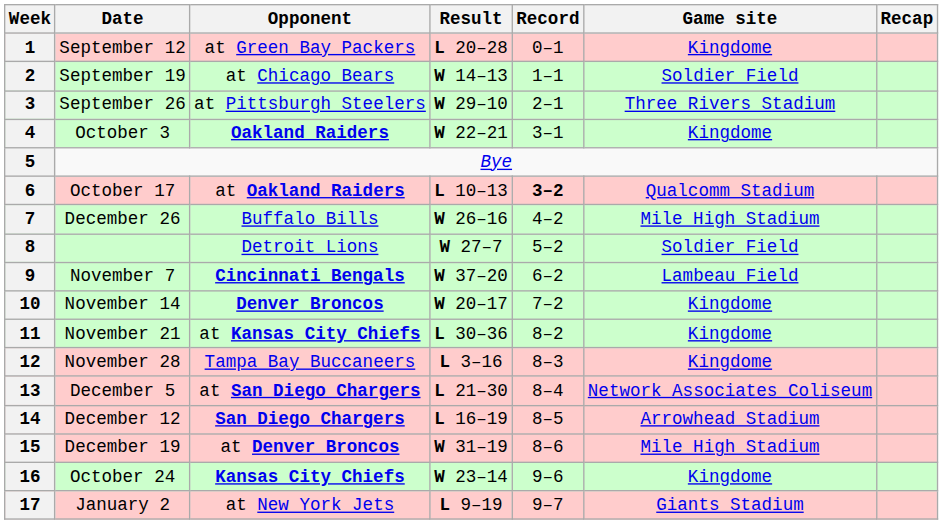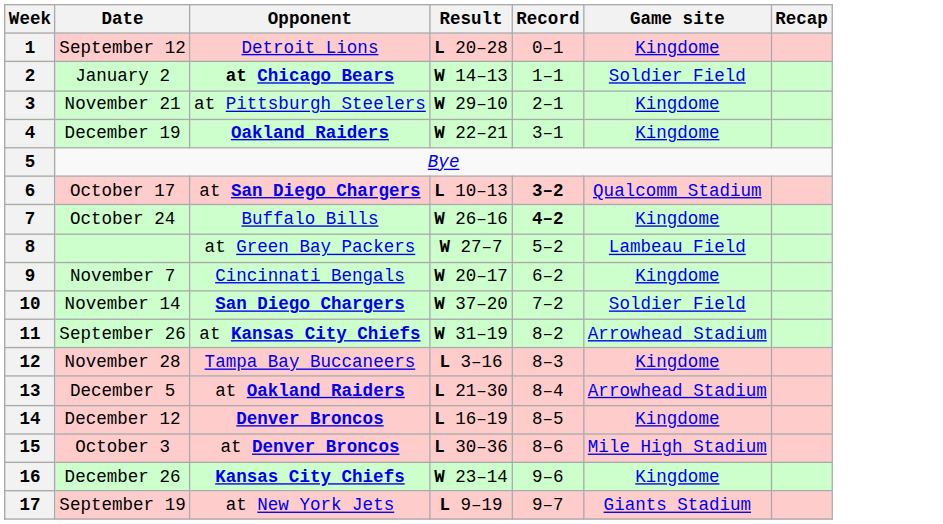(310, 48) at Green Bay Packers -> (310, 48) Detroit Lions
(123, 76) September 19 -> (123, 76) January 2
(310, 76) normal -> (310, 76) bold
(123, 105) September 26 -> (123, 105) November 21
(730, 105) Three Rivers Stadium -> (677, 105) Kingdome
(123, 133) October 3 -> (123, 133) December 19
(310, 191) at Oakland Raiders -> (310, 191) at San Diego Chargers
(123, 219) December 26 -> (123, 219) October 24
(548, 219) normal -> (548, 219) bold
(730, 219) Mile High Stadium -> (677, 219) Kingdome
(310, 248) Detroit Lions -> (310, 248) at Green Bay Packers
(730, 248) Soldier Field -> (677, 248) Lambeau Field
(310, 276) bold -> (310, 276) normal
(471, 276) W 37–20 -> (471, 276) W 20–17
(730, 276) Lambeau Field -> (677, 276) Kingdome
(310, 305) Denver Broncos -> (310, 305) San Diego Chargers
(471, 305) W 20–17 -> (471, 305) W 37–20
(730, 305) Kingdome -> (677, 305) Soldier Field
(123, 334) November 21 -> (123, 334) September 26
(471, 334) L 30–36 -> (471, 334) W 31–19
(730, 334) Kingdome -> (677, 334) Arrowhead Stadium
(310, 391) at San Diego Chargers -> (310, 391) at Oakland Raiders
(730, 391) Network Associates Coliseum -> (677, 391) Arrowhead Stadium
(310, 419) San Diego Chargers -> (310, 419) Denver Broncos
(730, 419) Arrowhead Stadium -> (677, 419) Kingdome
(123, 448) December 19 -> (123, 448) October 3
(471, 448) W 31–19 -> (471, 448) L 30–36
(123, 477) October 24 -> (123, 477) December 26
(123, 505) January 2 -> (123, 505) September 19
